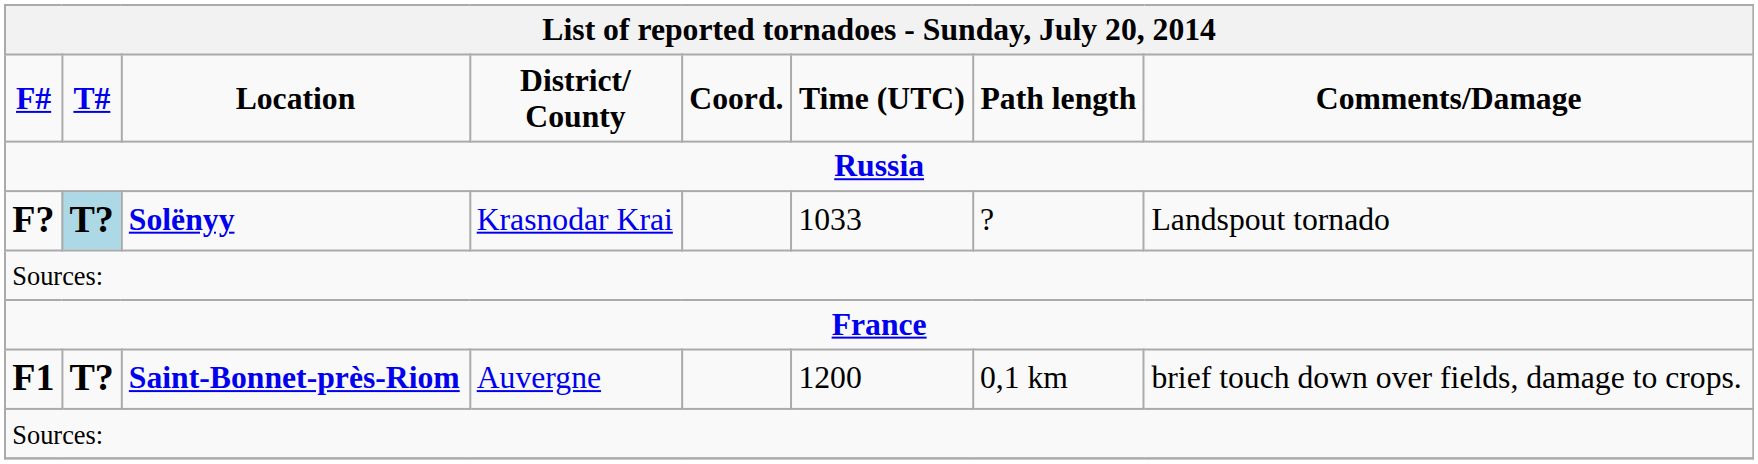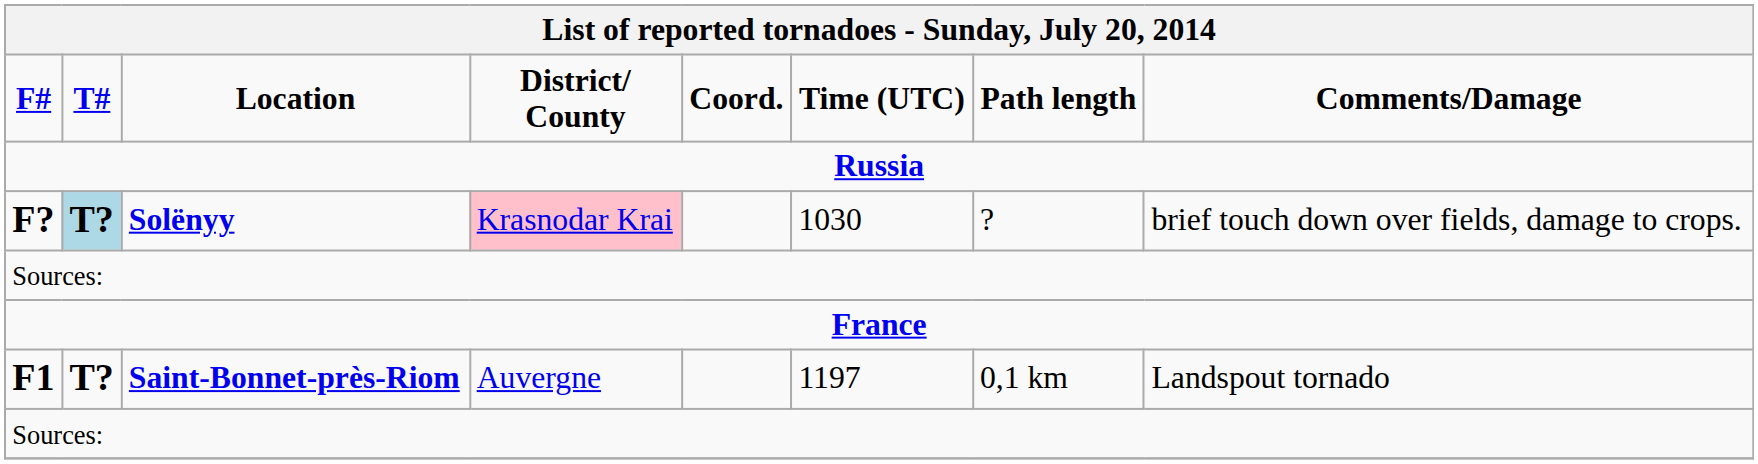(575, 219) no background -> (575, 219) pink background
(830, 219) 1033 -> (830, 219) 1030
(1271, 219) Landspout tornado -> (1447, 219) brief touch down over fields, damage to crops.
(830, 378) 1200 -> (830, 378) 1197
(1447, 378) brief touch down over fields, damage to crops. -> (1271, 378) Landspout tornado
